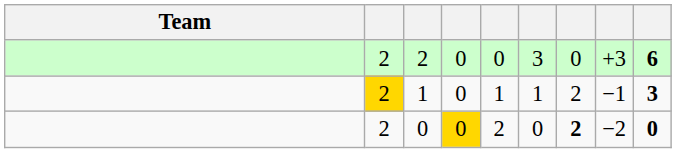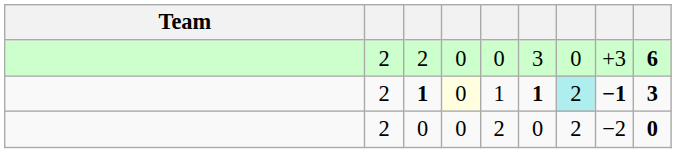(384, 93) gold background -> (384, 93) no background
(423, 93) normal -> (423, 93) bold
(461, 93) no background -> (461, 93) lightyellow background
(537, 93) normal -> (537, 93) bold
(576, 93) no background -> (576, 93) paleturquoise background
(614, 93) normal -> (614, 93) bold
(461, 128) gold background -> (461, 128) no background
(576, 128) bold -> (576, 128) normal
